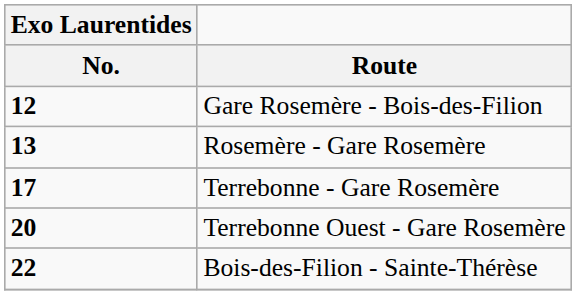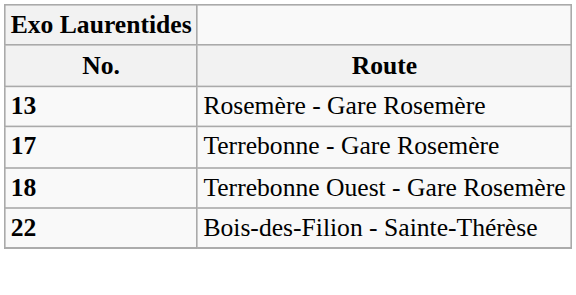- row: (373, 106)
(24, 227) 20 -> (24, 187) 18
